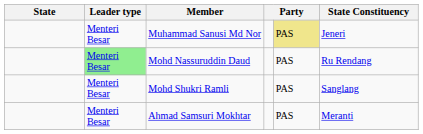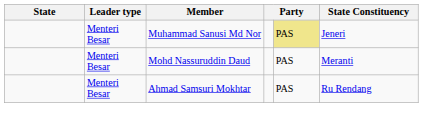(103, 61) lightgreen background -> (103, 61) no background
(346, 61) Ru Rendang -> (337, 61) Meranti
- row: (189, 88)
(337, 116) Meranti -> (346, 88) Ru Rendang
